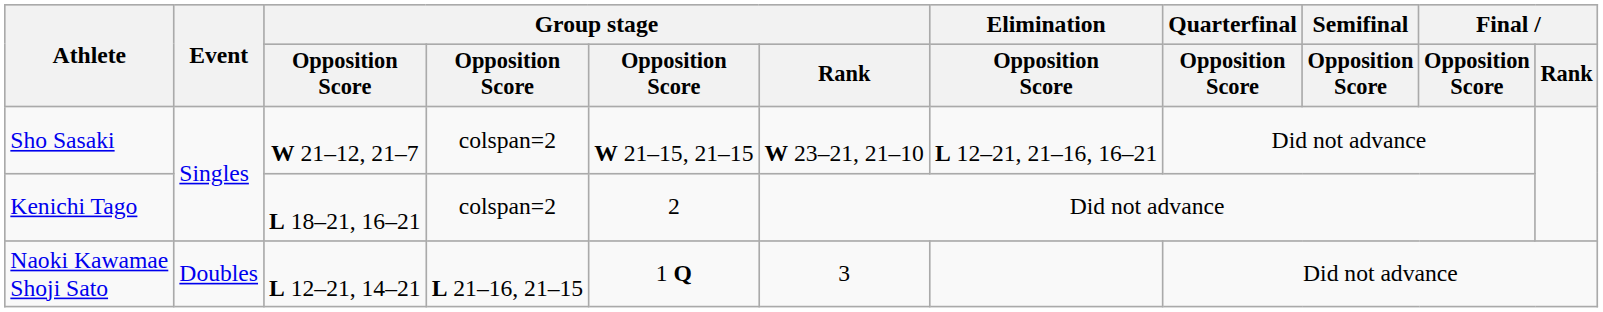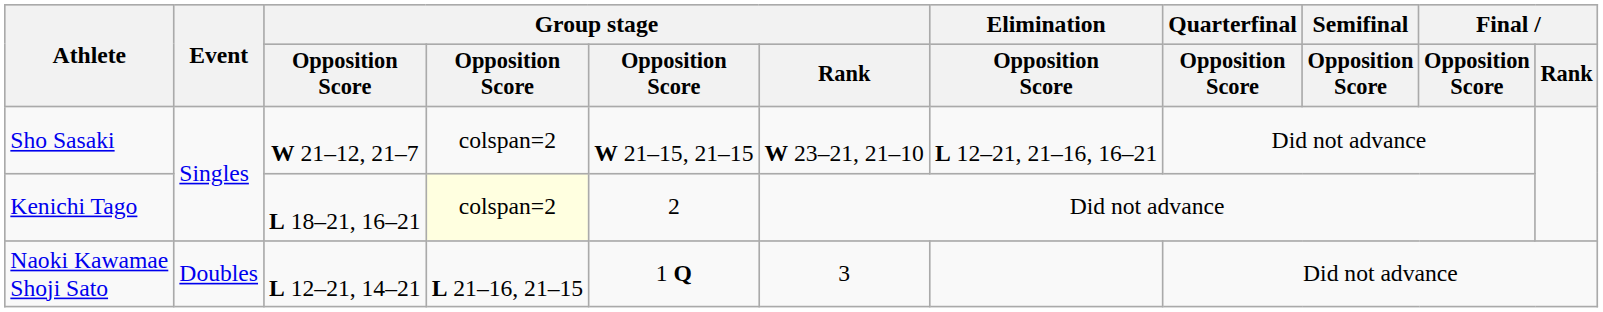(507, 207) no background -> (507, 207) lightyellow background
